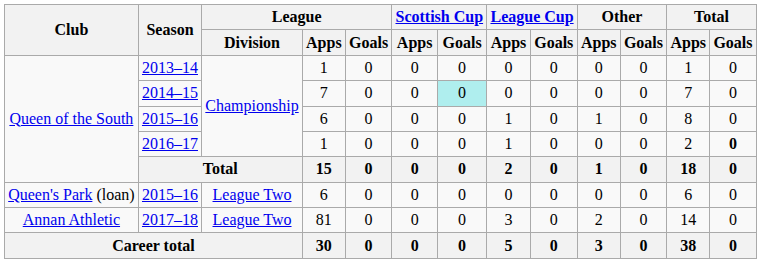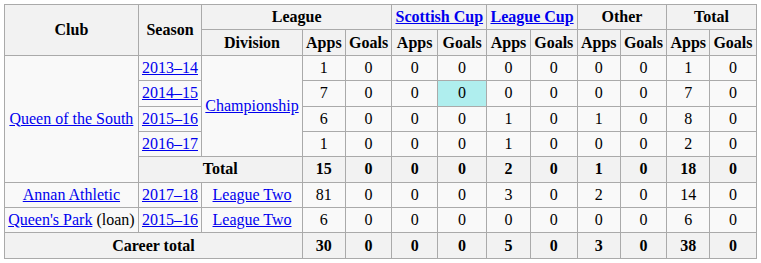(733, 144) bold -> (733, 144) normal
rows swapped: (71, 194) <-> (71, 220)
